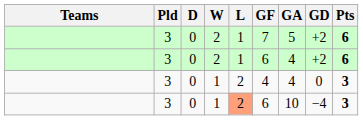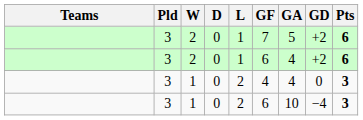columns swapped: (217, 15) <-> (193, 15)
(240, 103) lightsalmon background -> (240, 103) no background
